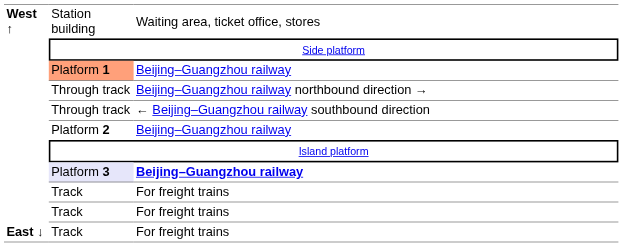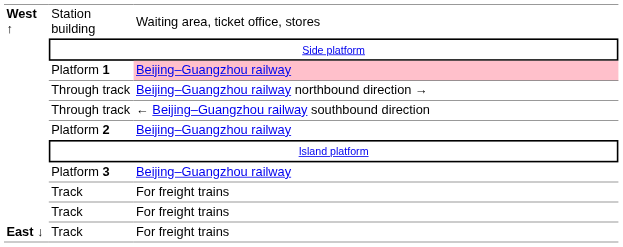(80, 70) lightsalmon background -> (80, 70) no background
(214, 70) no background -> (214, 70) pink background
(80, 172) lavender background -> (80, 172) no background
(220, 172) bold -> (214, 172) normal
